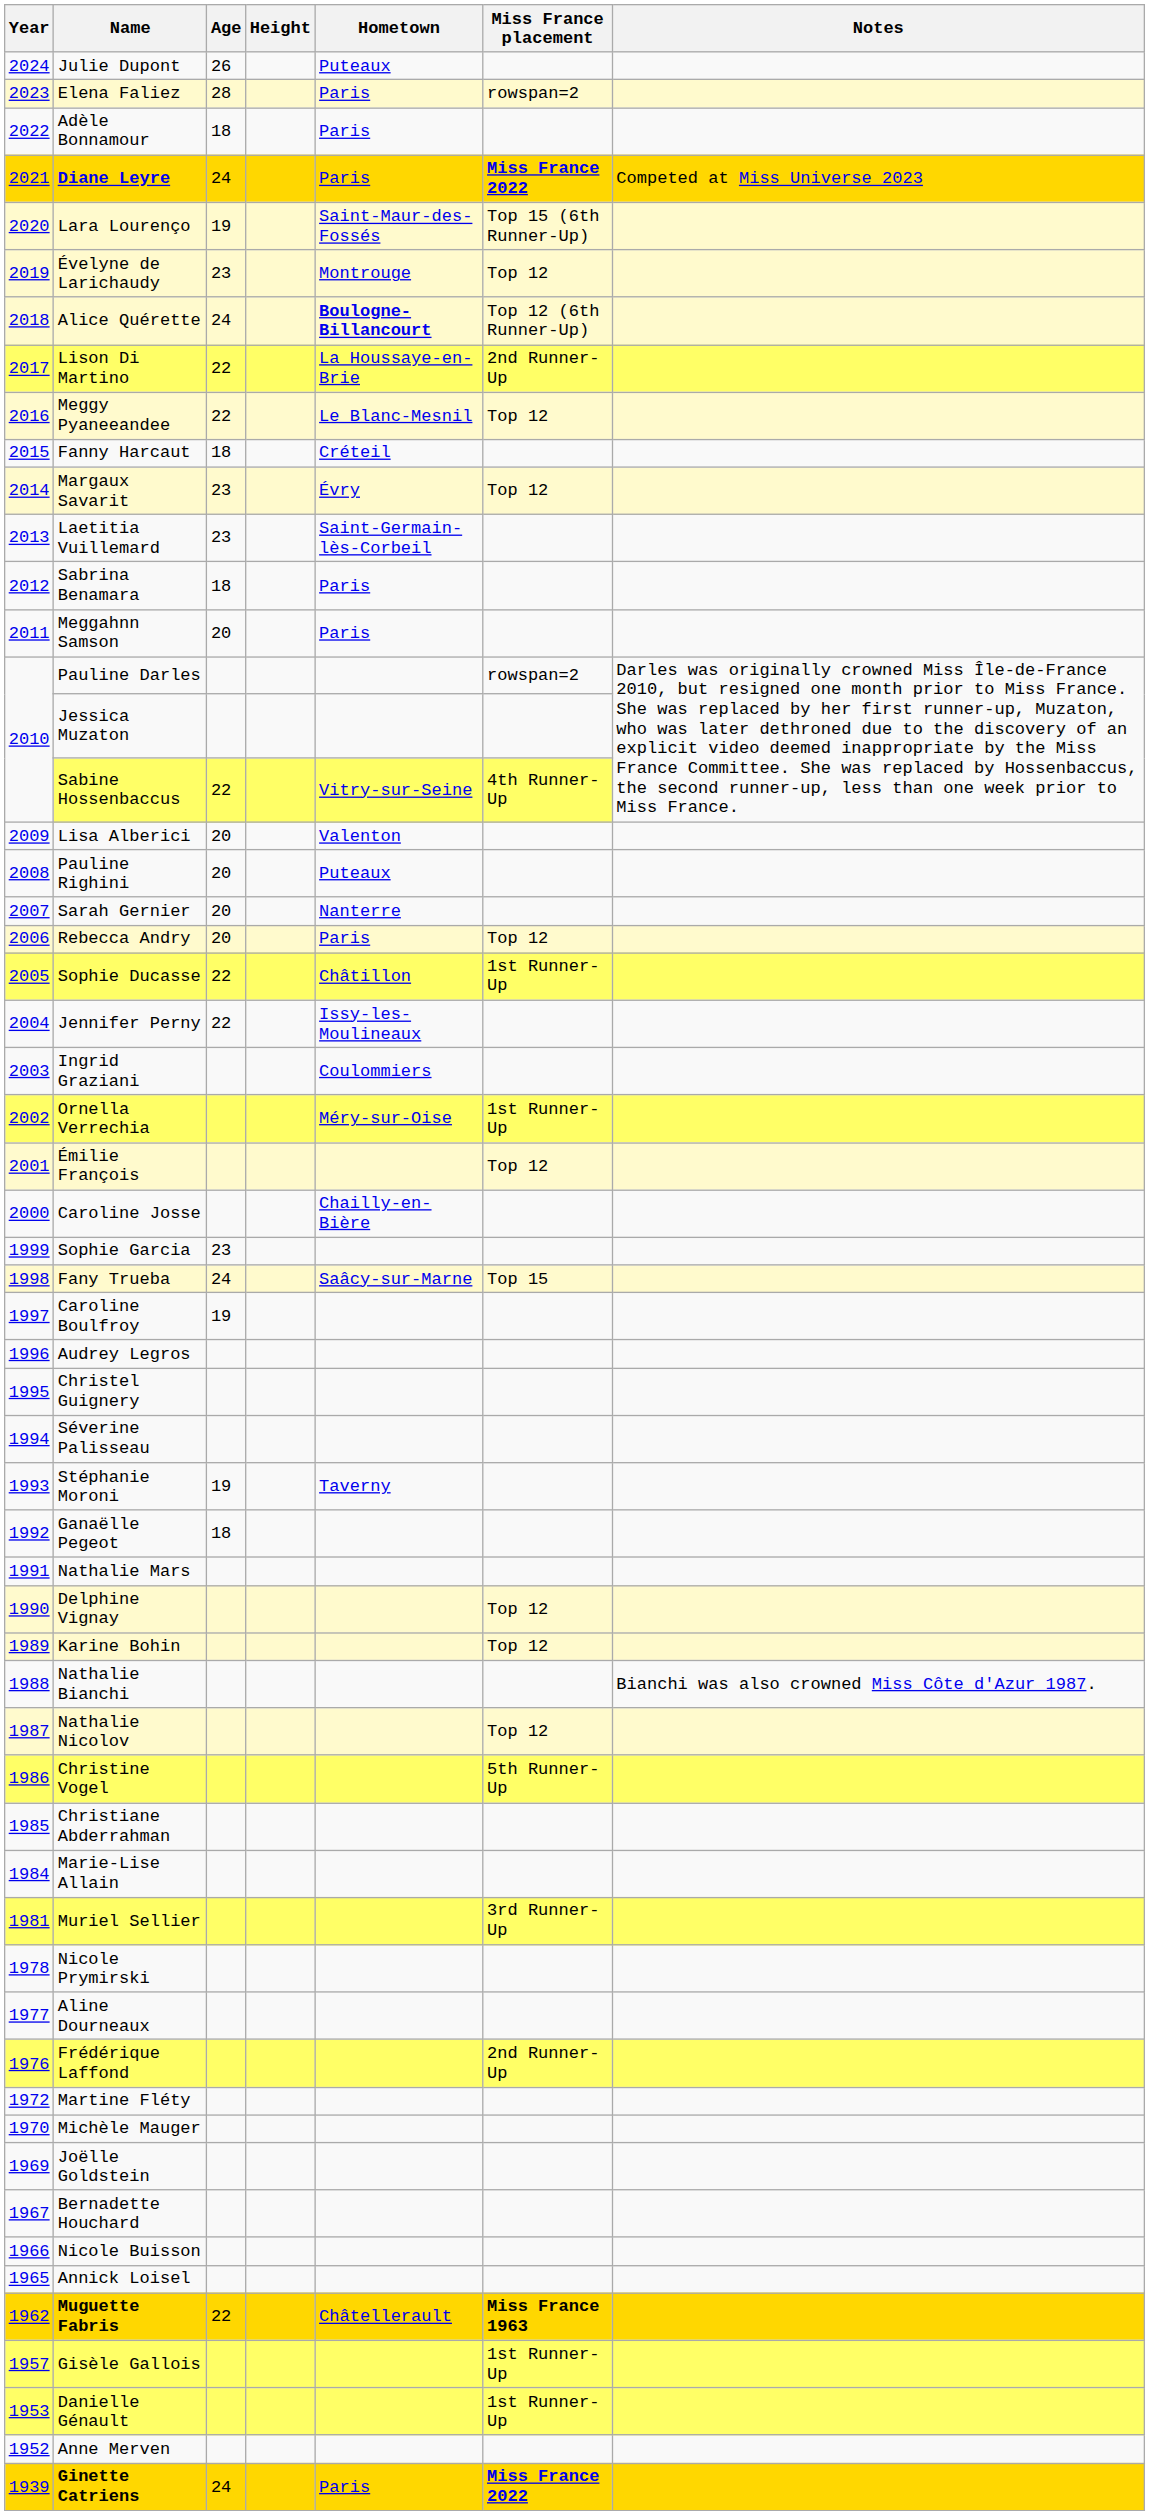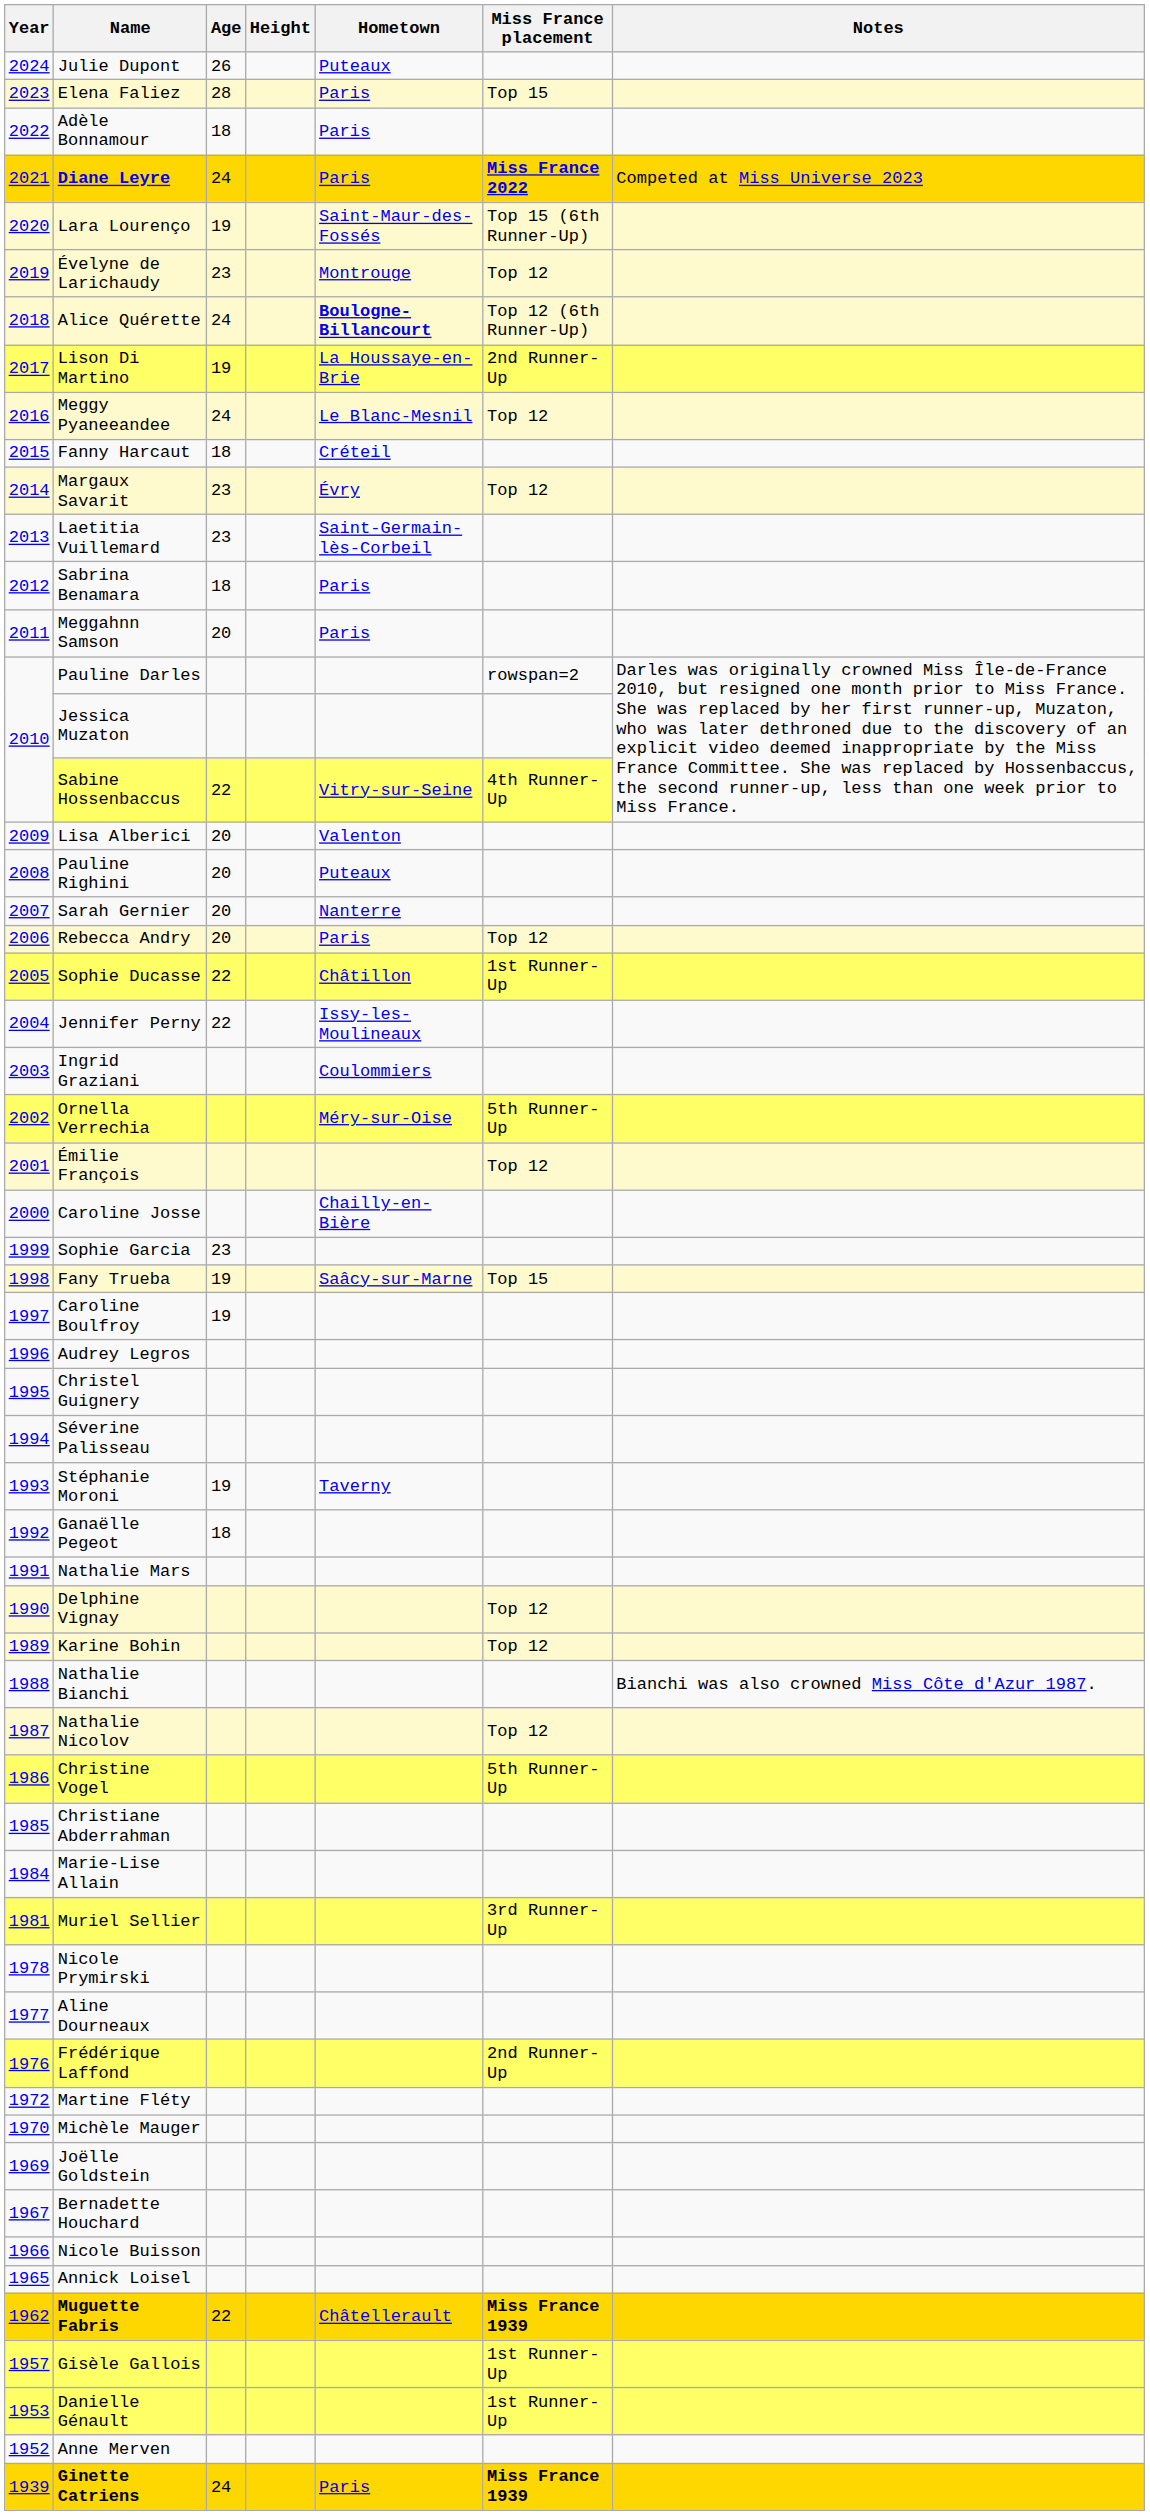(533, 94) rowspan=2 -> (518, 94) Top 15
(221, 368) 22 -> (221, 368) 19
(221, 416) 22 -> (221, 416) 24
(543, 1119) 1st Runner-Up -> (543, 1119) 5th Runner-Up
(221, 1279) 24 -> (221, 1279) 19
(543, 2317) Miss France 1963 -> (543, 2317) Miss France 1939
(543, 2487) Miss France 2022 -> (543, 2487) Miss France 1939
